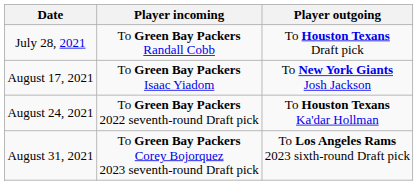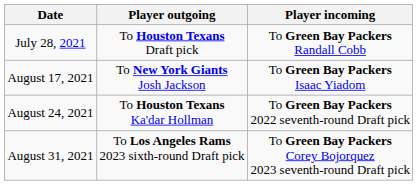columns swapped: (179, 14) <-> (337, 14)
